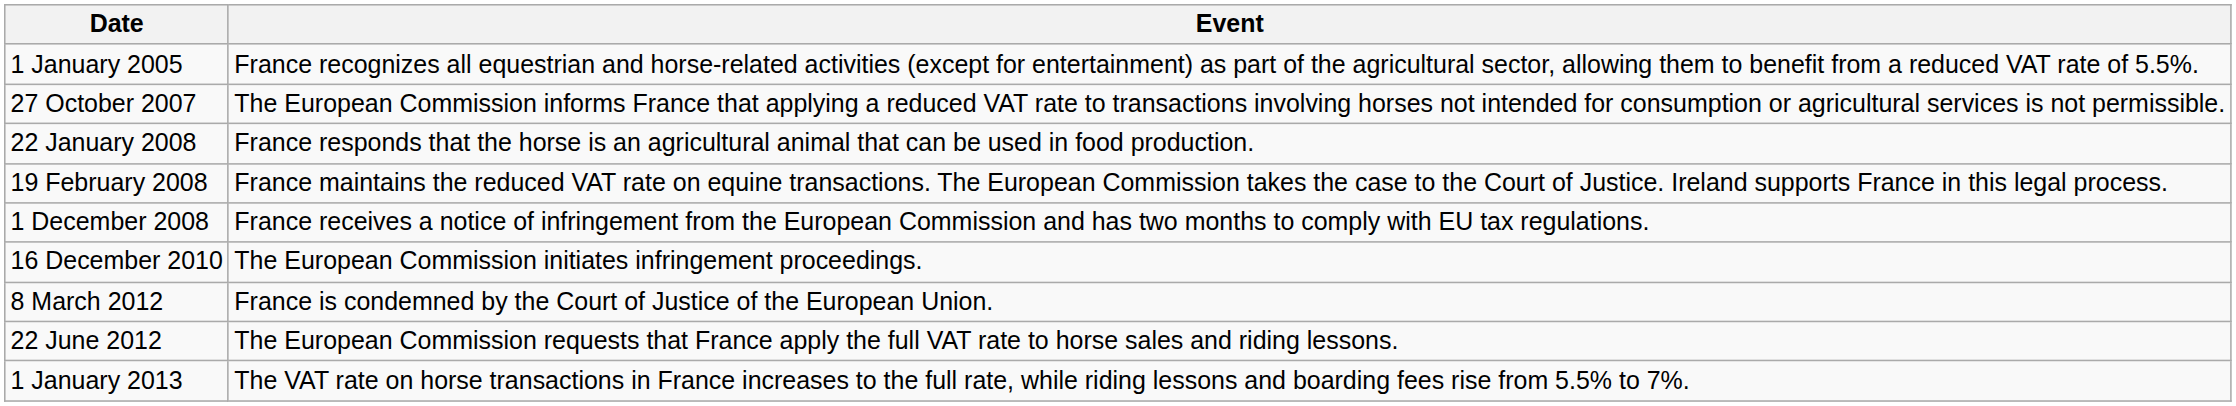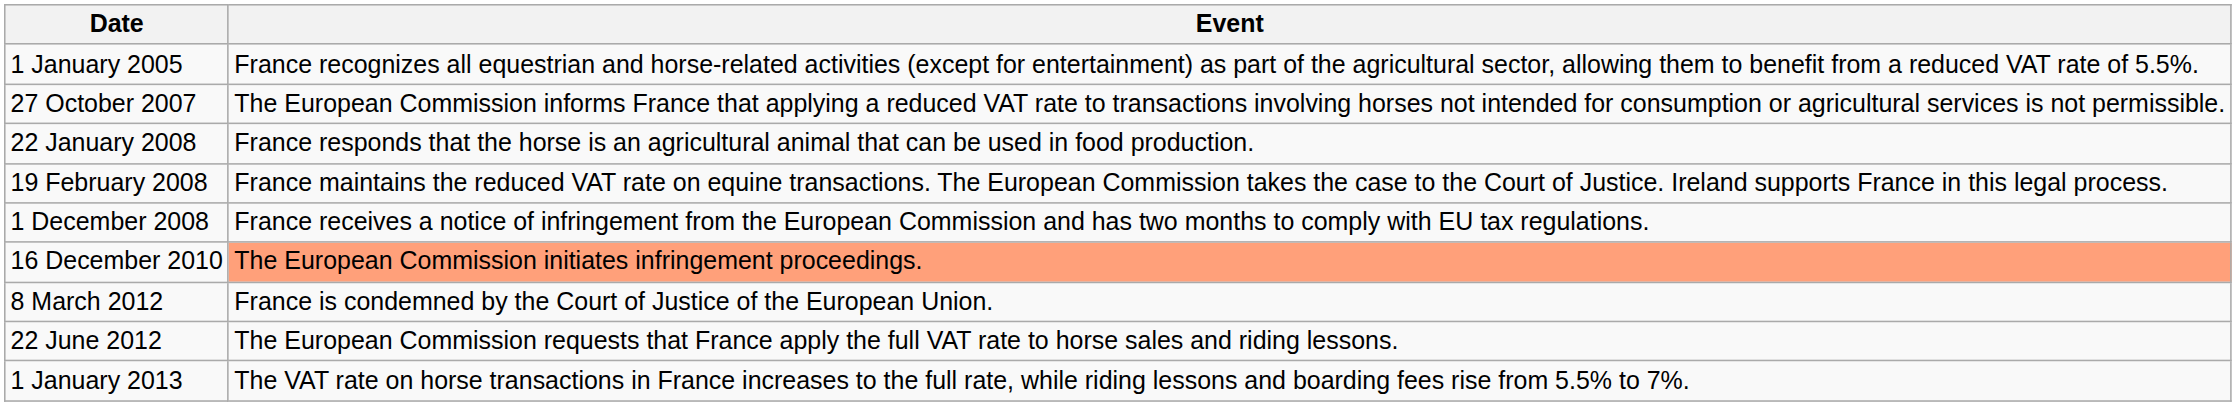(578, 261) no background -> (578, 261) lightsalmon background
